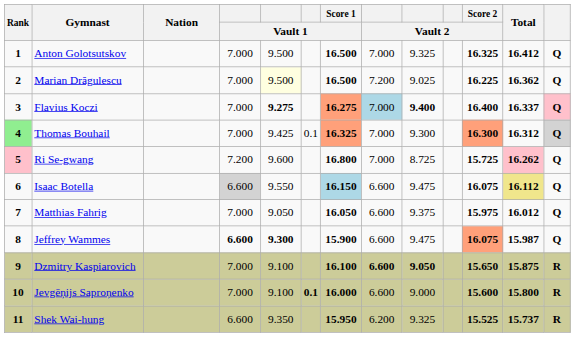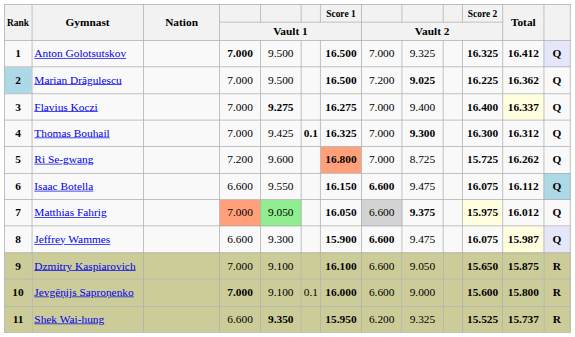(240, 53) normal -> (240, 53) bold
(557, 53) no background -> (557, 53) lavender background
(18, 80) no background -> (18, 80) lightblue background
(281, 80) lightyellow background -> (281, 80) no background
(422, 80) normal -> (422, 80) bold
(341, 106) lightsalmon background -> (341, 106) no background
(382, 106) lightblue background -> (382, 106) no background
(422, 106) bold -> (422, 106) normal
(523, 106) no background -> (523, 106) lightyellow background
(557, 106) pink background -> (557, 106) no background
(18, 133) lightgreen background -> (18, 133) no background
(311, 133) normal -> (311, 133) bold
(341, 133) lightsalmon background -> (341, 133) no background
(422, 133) normal -> (422, 133) bold
(483, 133) lightsalmon background -> (483, 133) no background
(557, 133) lightgrey background -> (557, 133) no background
(18, 159) pink background -> (18, 159) no background
(341, 159) no background -> (341, 159) lightsalmon background
(523, 159) pink background -> (523, 159) no background
(240, 186) lightgrey background -> (240, 186) no background
(341, 186) lightblue background -> (341, 186) no background
(382, 186) normal -> (382, 186) bold
(523, 186) khaki background -> (523, 186) no background
(557, 186) no background -> (557, 186) lightblue background
(240, 213) no background -> (240, 213) lightsalmon background
(281, 213) no background -> (281, 213) lightgreen background
(382, 213) no background -> (382, 213) lightgrey background
(422, 213) normal -> (422, 213) bold
(483, 213) no background -> (483, 213) lightyellow background
(240, 239) bold -> (240, 239) normal
(281, 239) bold -> (281, 239) normal
(382, 239) normal -> (382, 239) bold
(483, 239) lightsalmon background -> (483, 239) no background
(523, 239) no background -> (523, 239) lightyellow background
(557, 239) no background -> (557, 239) lavender background
(382, 266) bold -> (382, 266) normal
(422, 266) bold -> (422, 266) normal
(240, 292) normal -> (240, 292) bold
(311, 292) bold -> (311, 292) normal
(281, 319) normal -> (281, 319) bold
